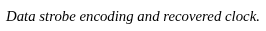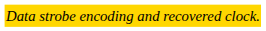(133, 16) no background -> (133, 16) gold background
